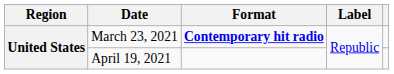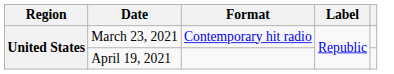(254, 36) bold -> (248, 36) normal
